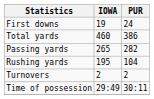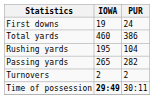rows swapped: (37, 62) <-> (37, 50)
(108, 88) normal -> (108, 88) bold
